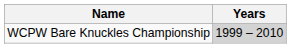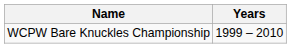(249, 33) lightgrey background -> (249, 33) no background
